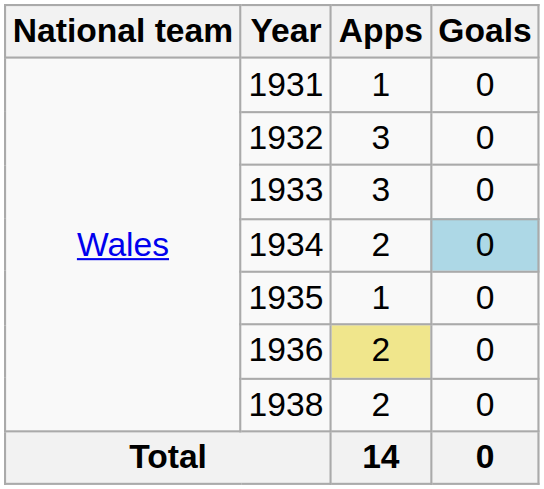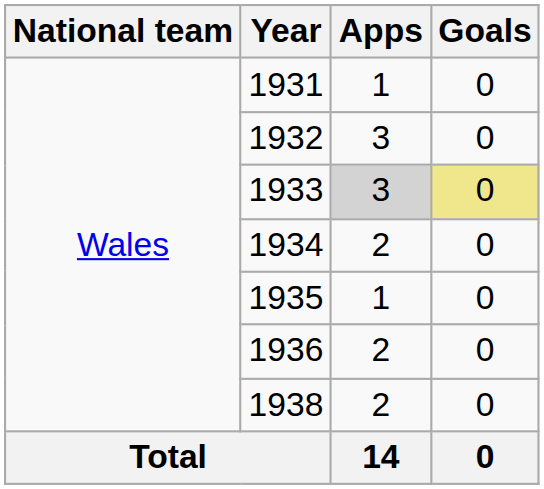(381, 191) no background -> (381, 191) lightgrey background
(485, 191) no background -> (485, 191) khaki background
(485, 244) lightblue background -> (485, 244) no background
(381, 350) khaki background -> (381, 350) no background
